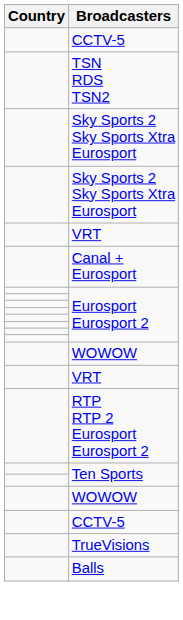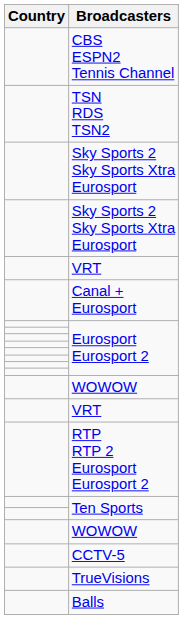(98, 39) CCTV-5 -> (123, 56) CBS ESPN2 Tennis Channel
